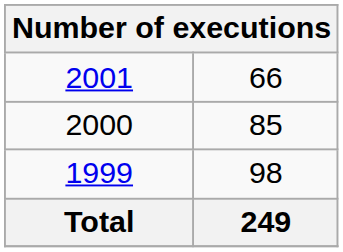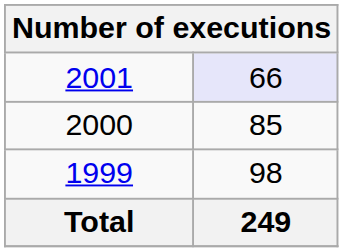(266, 76) no background -> (266, 76) lavender background
